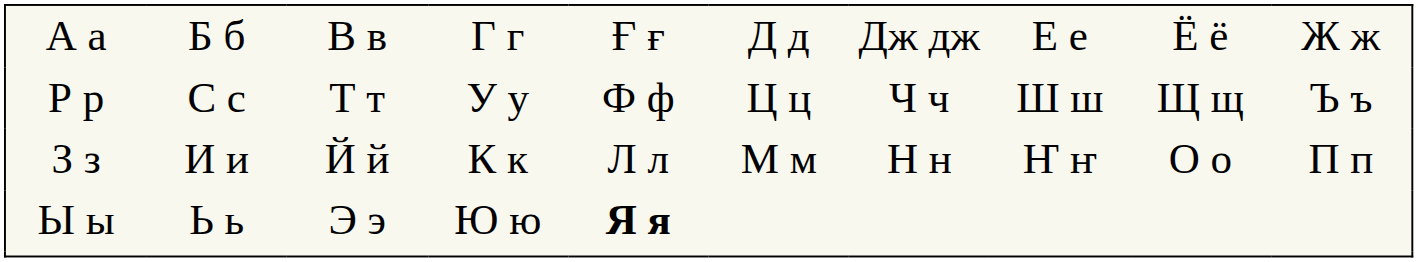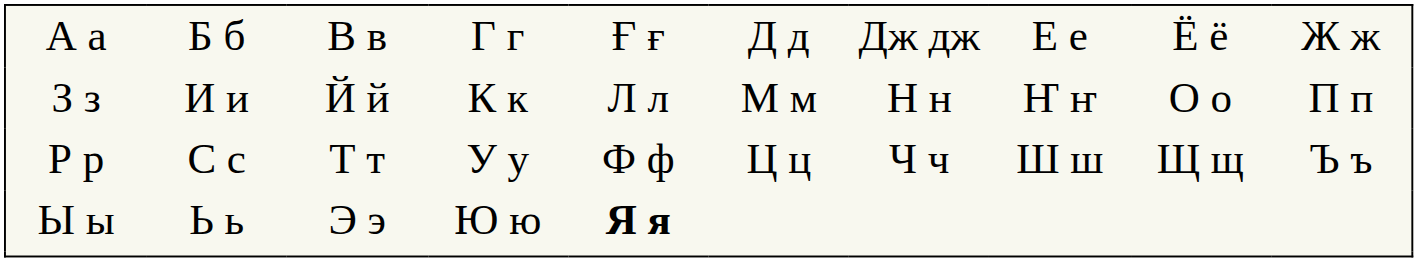rows swapped: (76, 159) <-> (76, 97)
